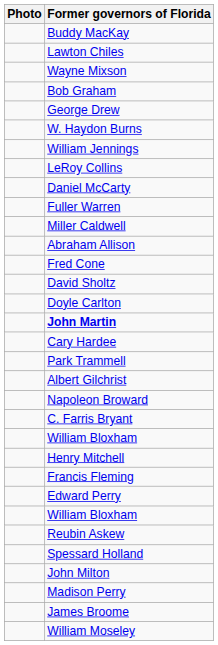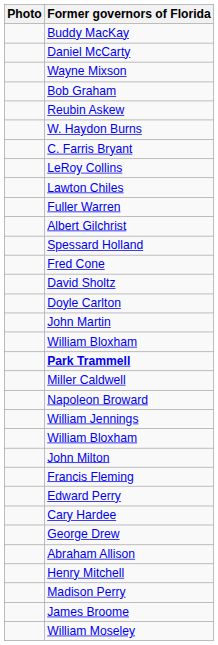(85, 52) Lawton Chiles -> (89, 52) Daniel McCarty
(83, 110) George Drew -> (86, 110) Reubin Askew
(93, 149) William Jennings -> (90, 149) C. Farris Bryant
(89, 187) Daniel McCarty -> (85, 187) Lawton Chiles
(86, 226) Miller Caldwell -> (87, 226) Albert Gilchrist
(91, 245) Abraham Allison -> (95, 245) Spessard Holland
(82, 322) bold -> (79, 322) normal
(82, 341) Cary Hardee -> (92, 341) William Bloxham
(86, 361) normal -> (89, 361) bold
(87, 380) Albert Gilchrist -> (86, 380) Miller Caldwell
(90, 419) C. Farris Bryant -> (93, 419) William Jennings
(86, 457) Henry Mitchell -> (78, 457) John Milton
(92, 515) William Bloxham -> (82, 515) Cary Hardee
(86, 534) Reubin Askew -> (83, 534) George Drew
(95, 554) Spessard Holland -> (91, 554) Abraham Allison
(78, 573) John Milton -> (86, 573) Henry Mitchell
